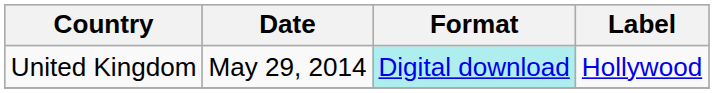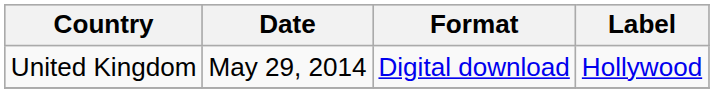(474, 66) paleturquoise background -> (474, 66) no background
